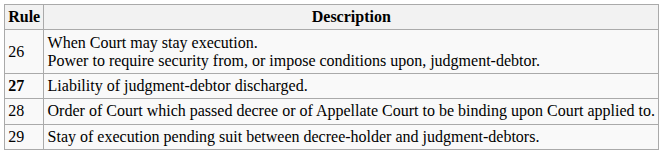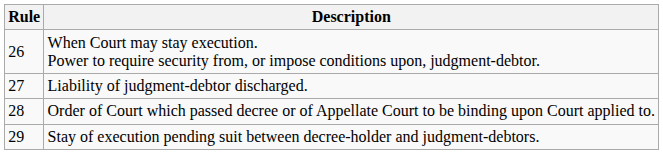(16, 85) bold -> (16, 85) normal
